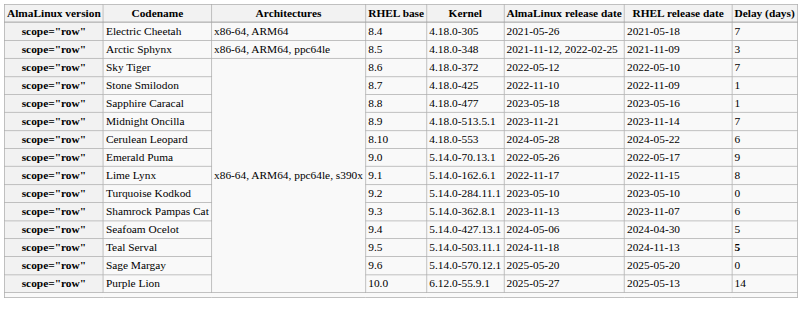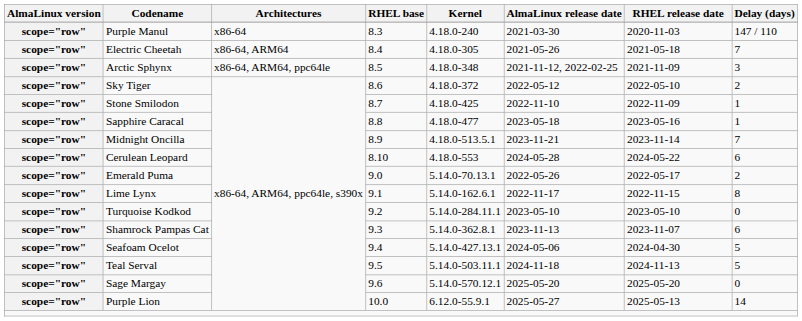+ row: (137, 31)
(737, 67) 7 -> (737, 85) 2
(737, 157) 9 -> (737, 175) 2
(737, 247) bold -> (737, 265) normal
